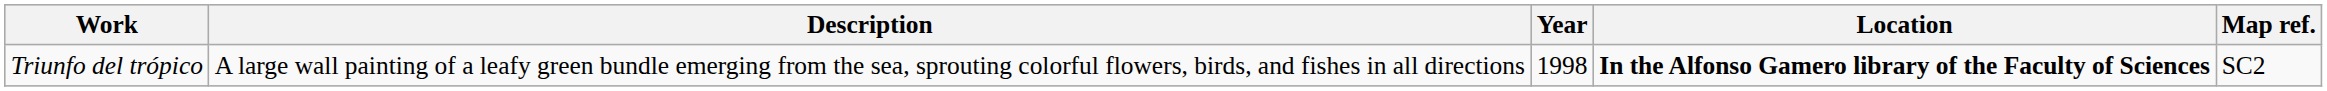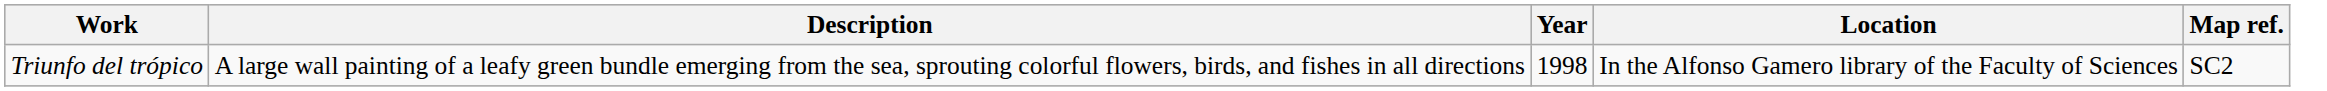(1905, 65) bold -> (1889, 65) normal
